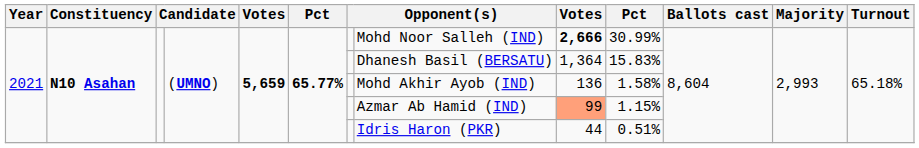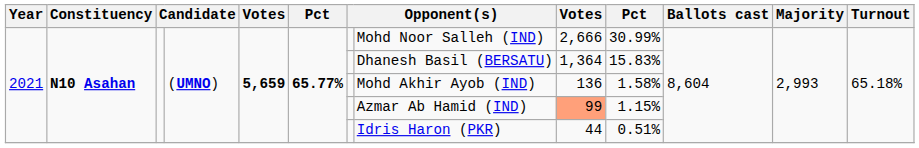(581, 39) bold -> (581, 39) normal
